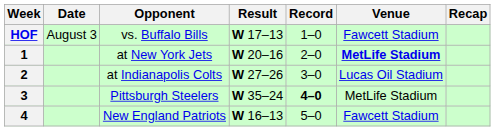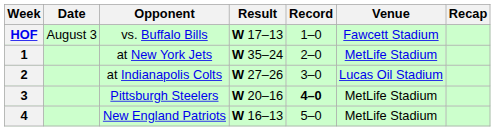(257, 55) W 20–16 -> (257, 55) W 35–24
(391, 55) bold -> (391, 55) normal
(257, 95) W 35–24 -> (257, 95) W 20–16
(391, 116) Fawcett Stadium -> (391, 116) MetLife Stadium
